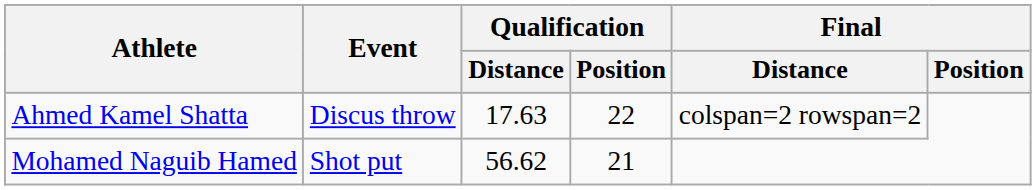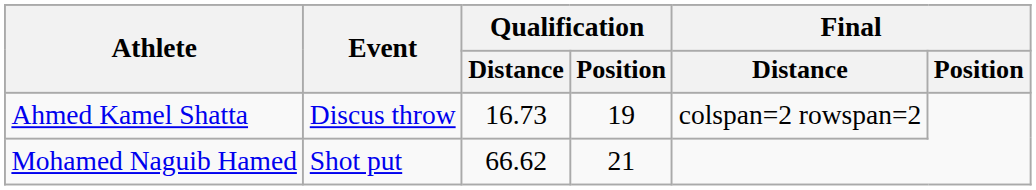(516, 115) 17.63 -> (516, 115) 16.73
(621, 115) 22 -> (621, 115) 19
(516, 161) 56.62 -> (516, 161) 66.62
